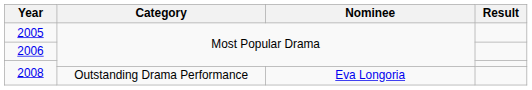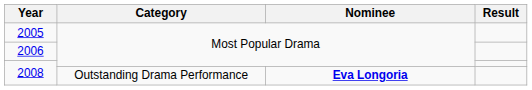(370, 75) normal -> (370, 75) bold
